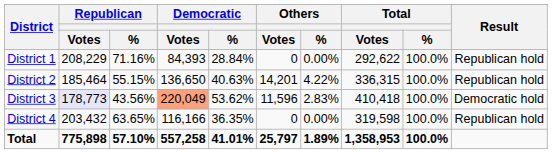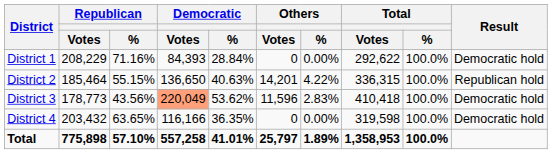(499, 59) Republican hold -> (499, 59) Democratic hold
(84, 99) lavender background -> (84, 99) no background
(499, 119) Republican hold -> (499, 119) Democratic hold
